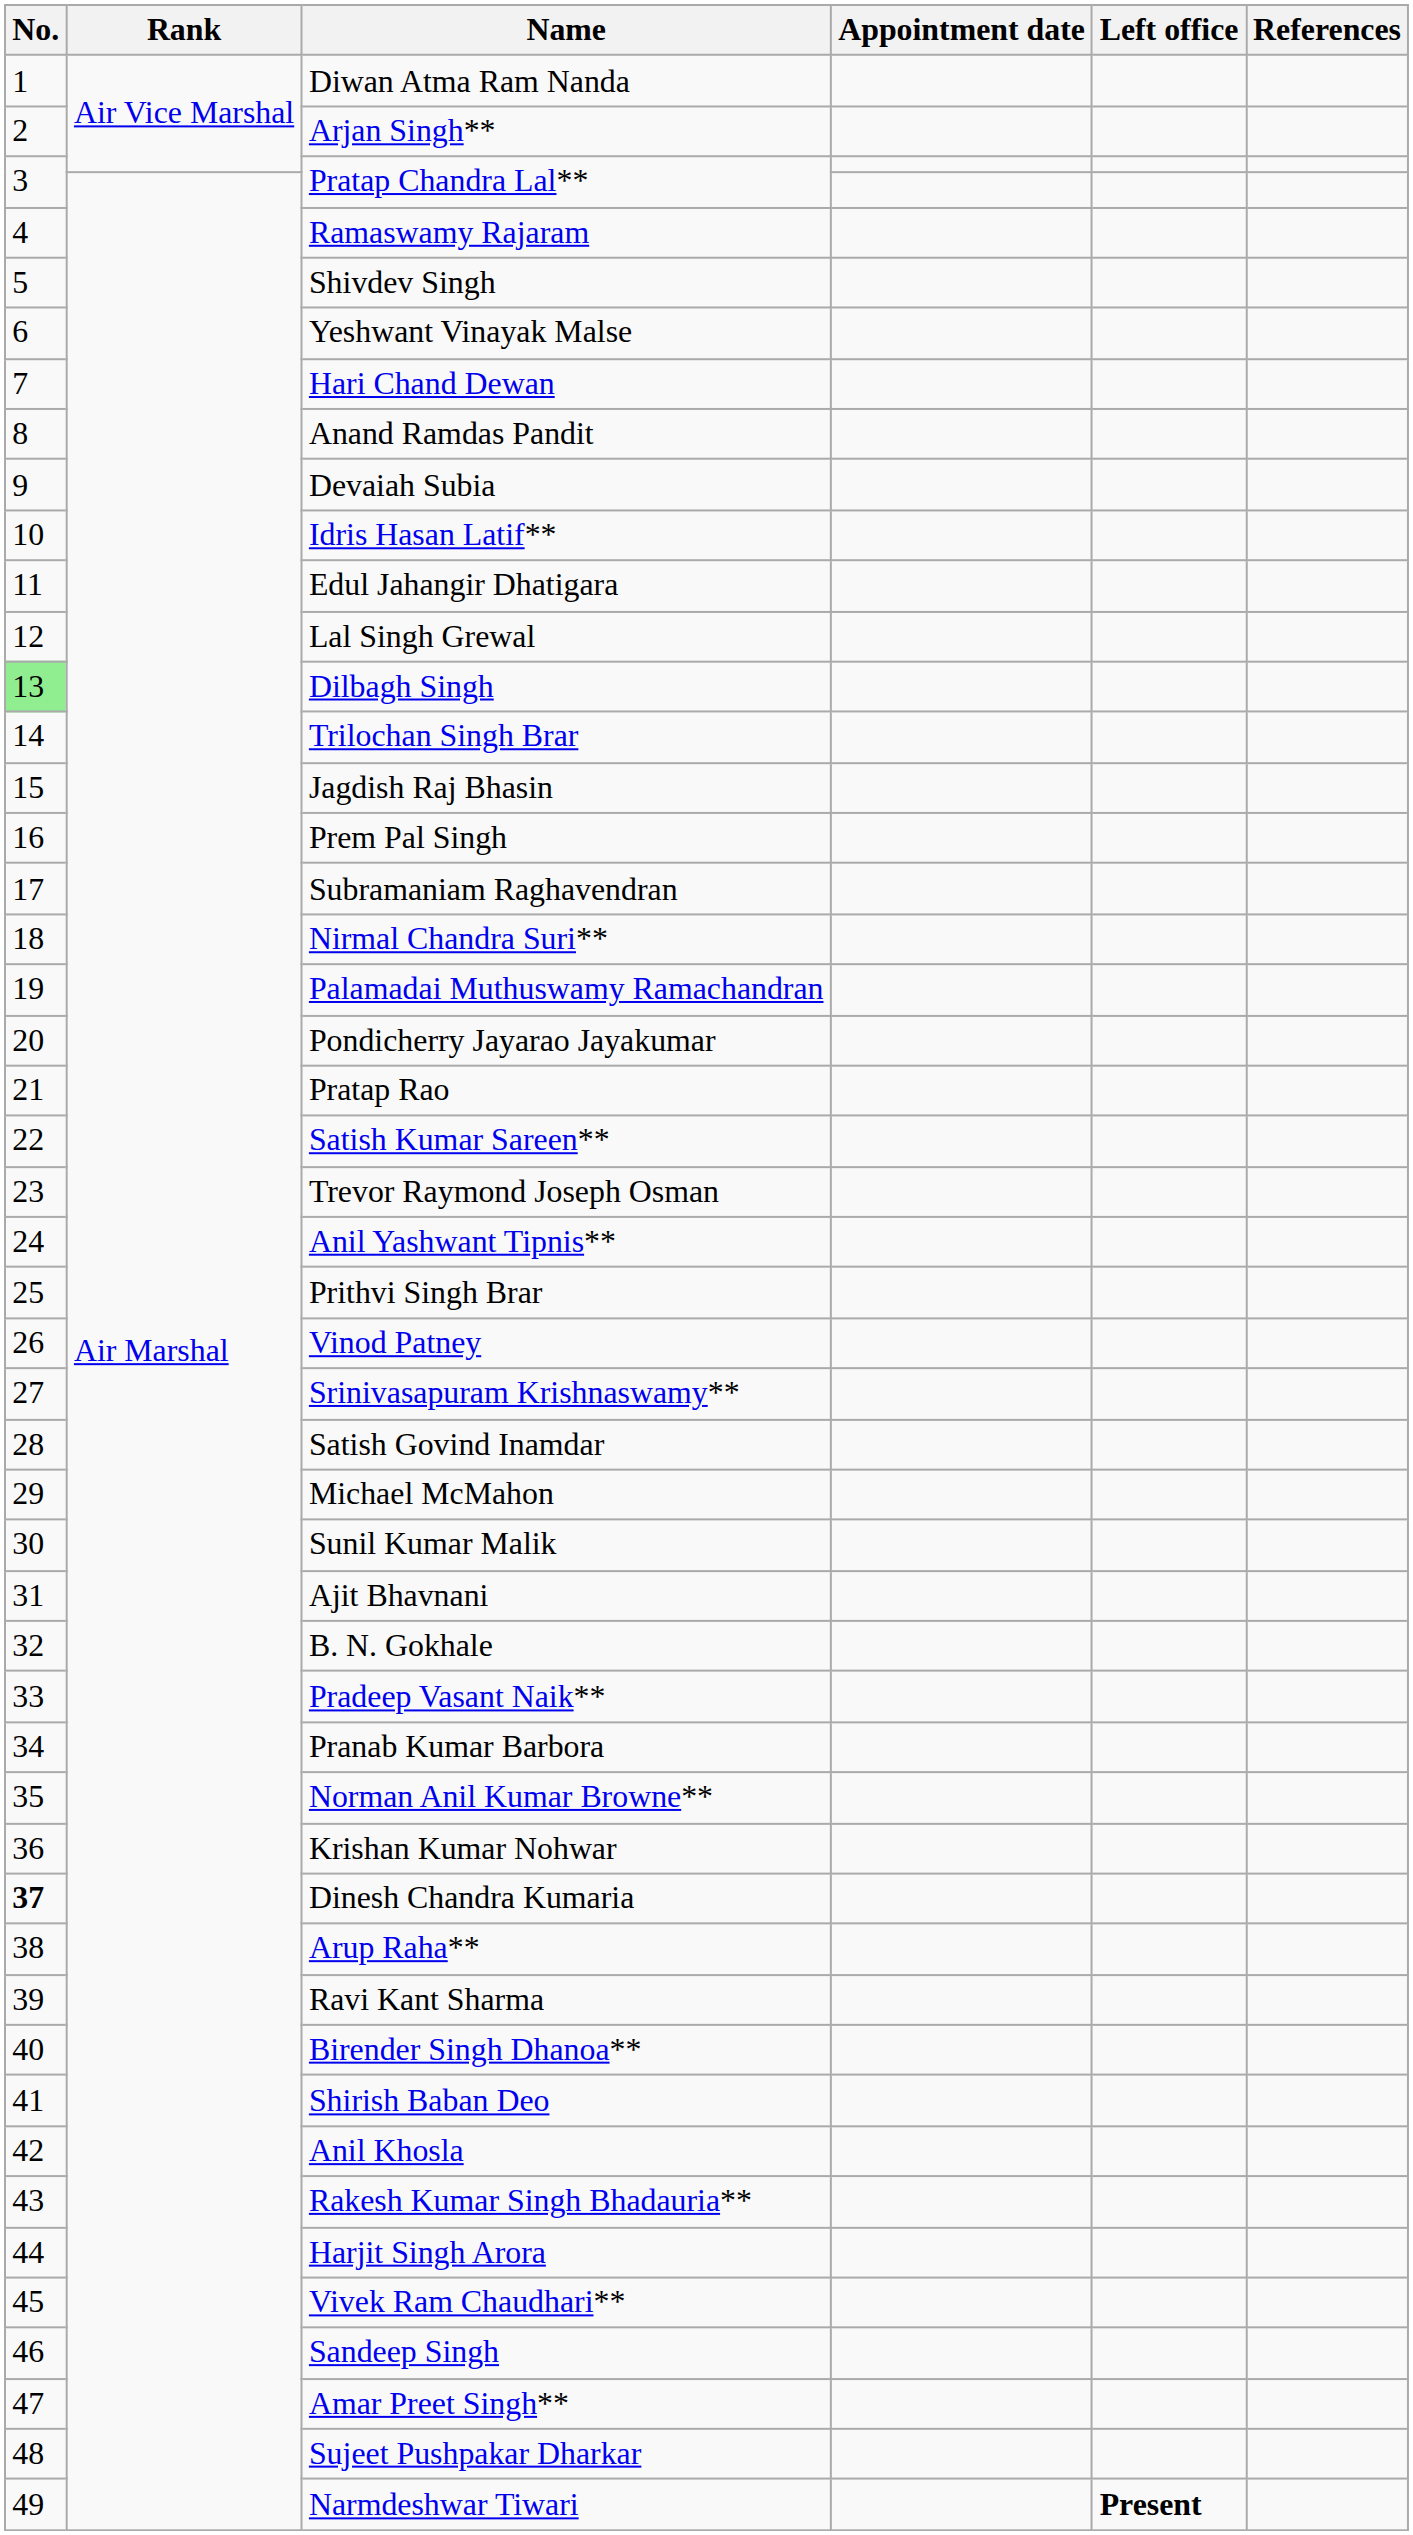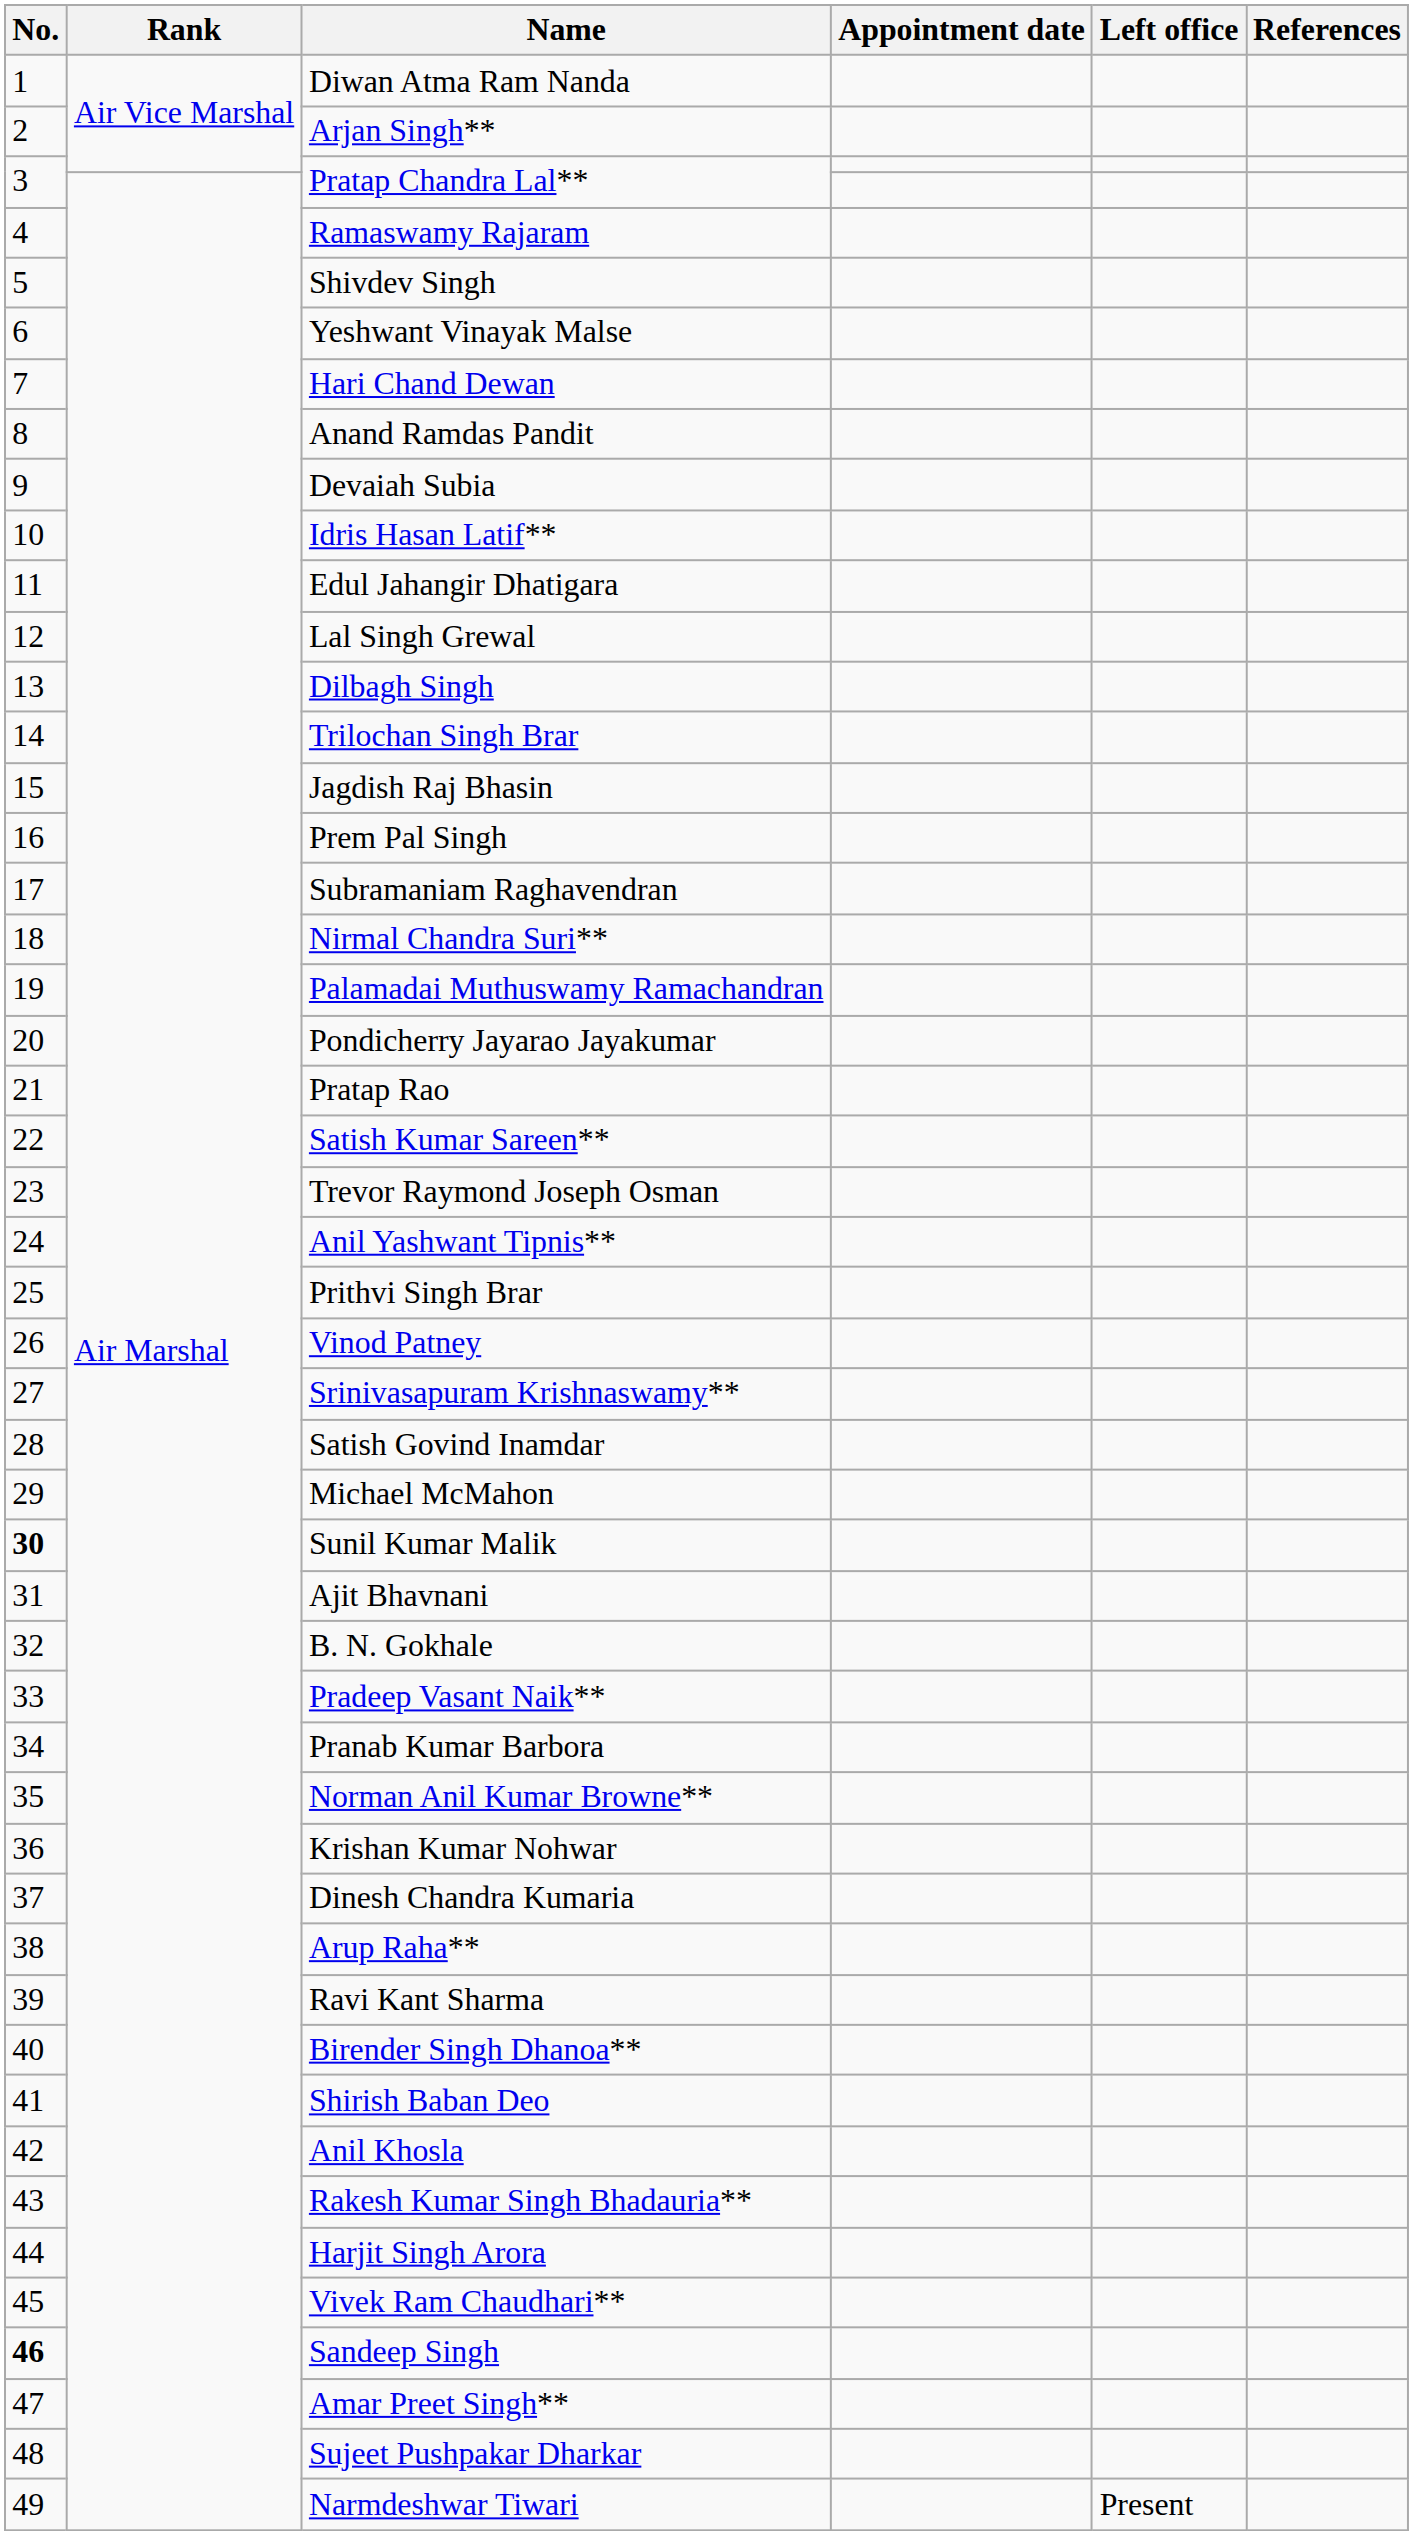(28, 686) lightgreen background -> (28, 686) no background
(28, 1544) normal -> (28, 1544) bold
(28, 1898) bold -> (28, 1898) normal
(28, 2352) normal -> (28, 2352) bold
(1151, 2504) bold -> (1147, 2504) normal
